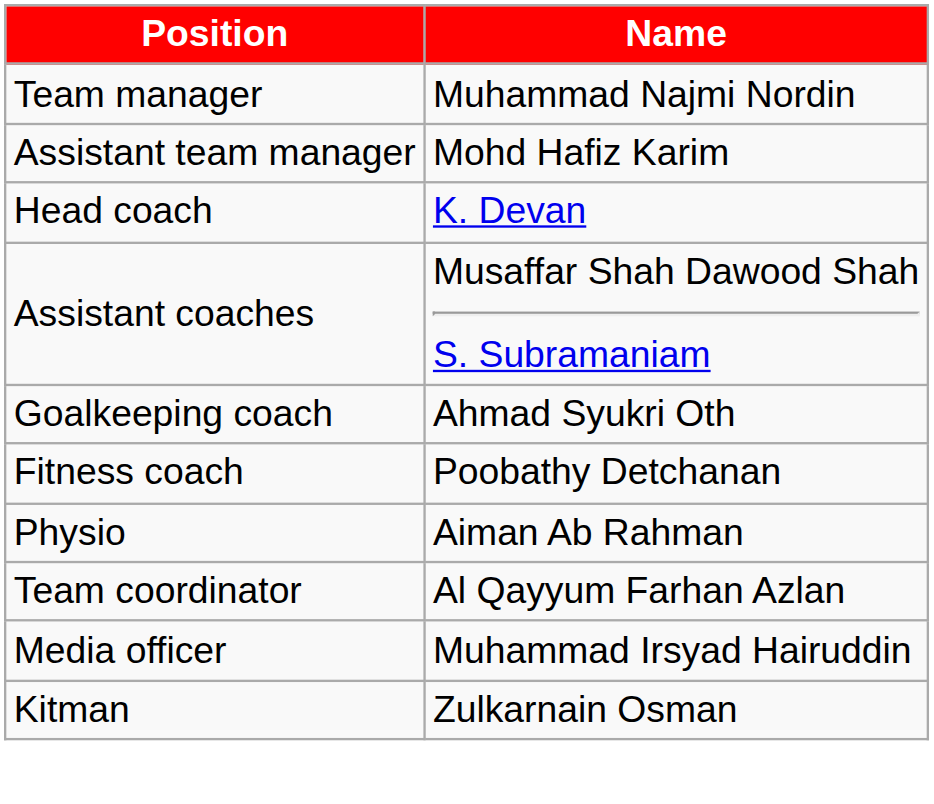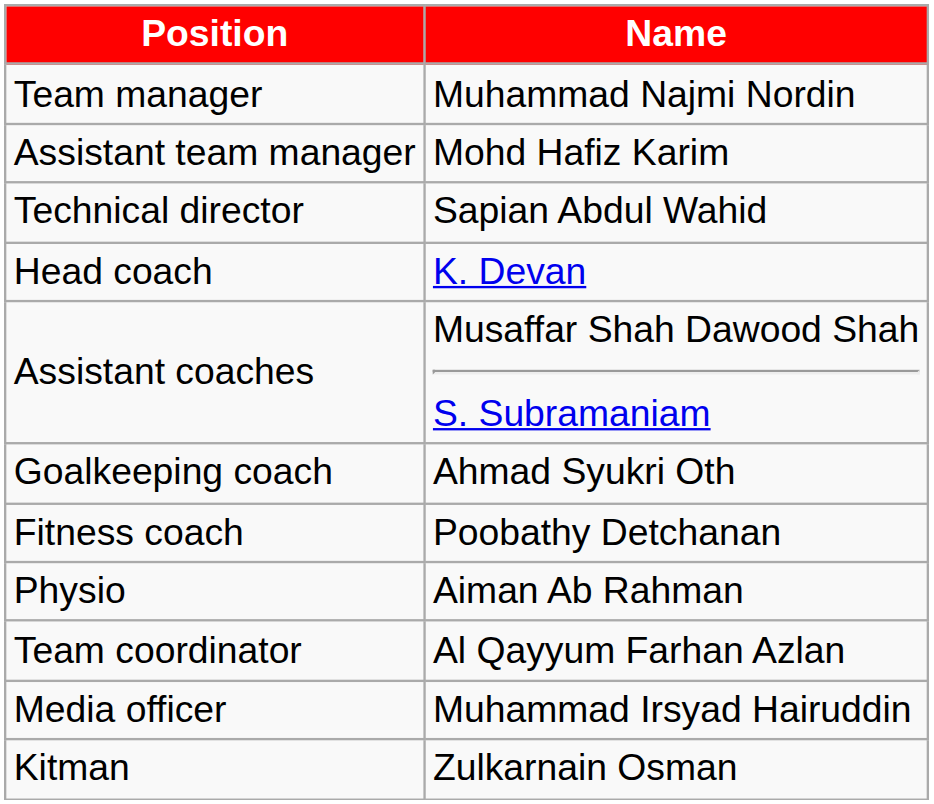+ row: (159, 211)
